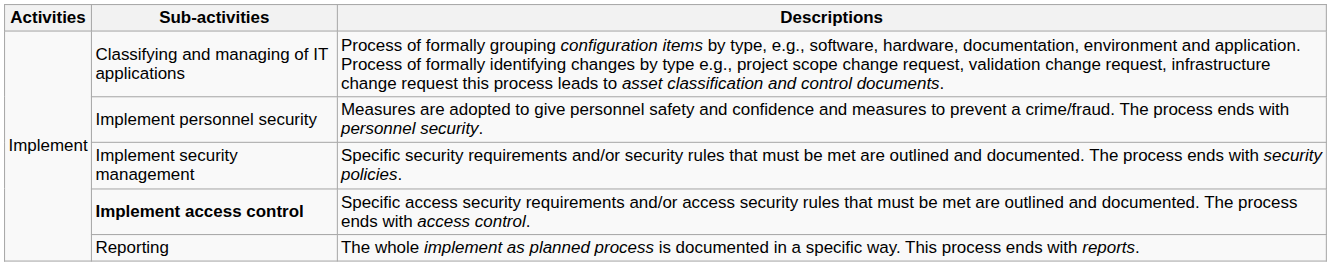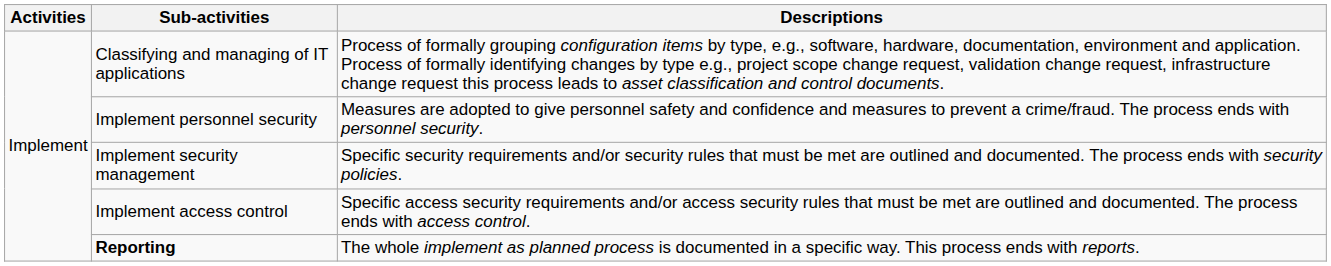(200, 211) bold -> (192, 211) normal
(132, 247) normal -> (135, 247) bold
